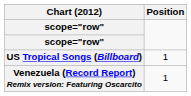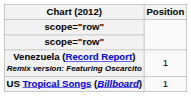rows swapped: (74, 57) <-> (74, 78)
